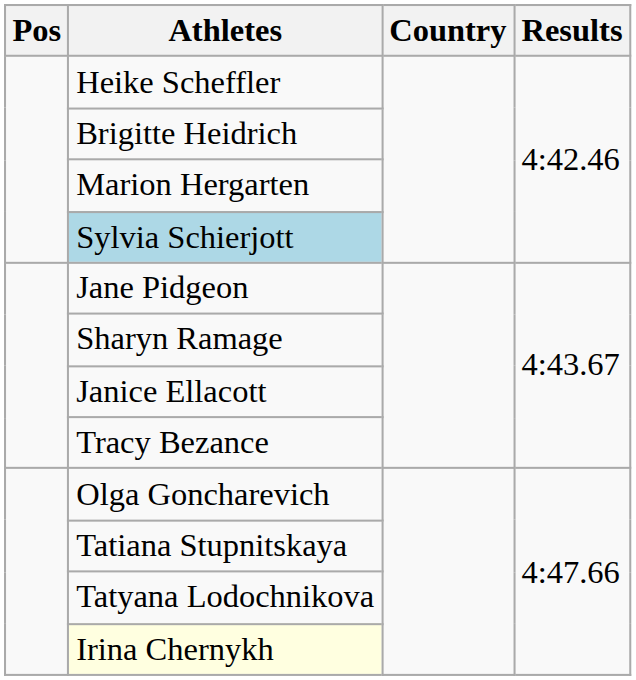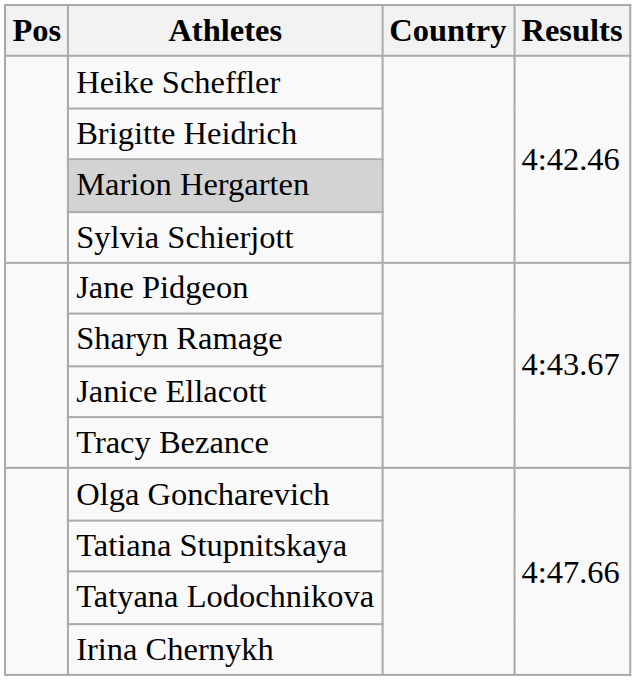(193, 184) no background -> (193, 184) lightgrey background
(185, 236) lightblue background -> (185, 236) no background
(175, 648) lightyellow background -> (175, 648) no background
